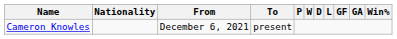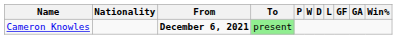(204, 27) normal -> (204, 27) bold
(273, 27) no background -> (273, 27) lightgreen background
